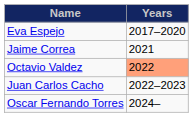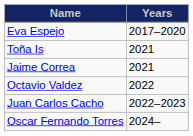+ row: (25, 49)
(141, 67) lightsalmon background -> (141, 85) no background
